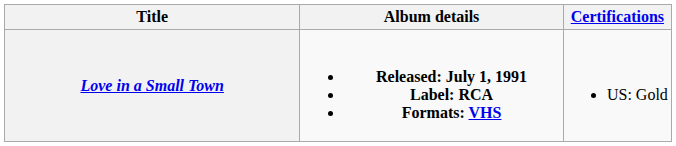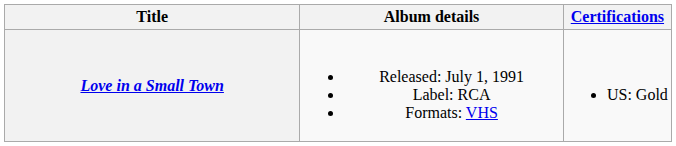(432, 95) bold -> (432, 95) normal
